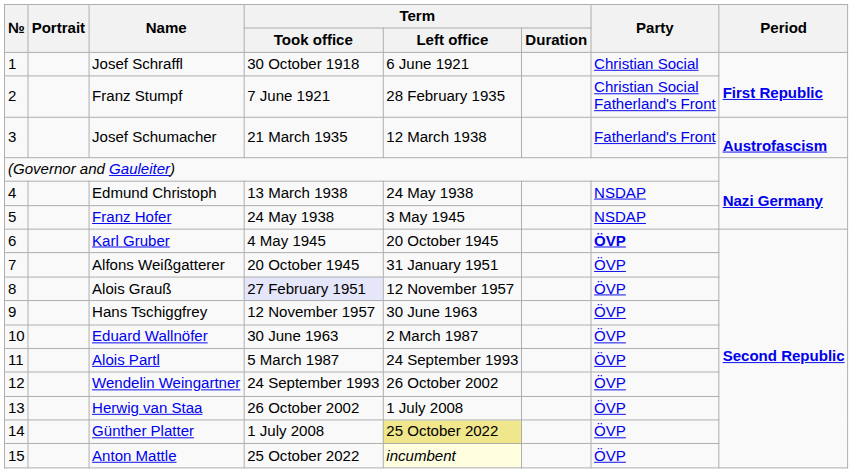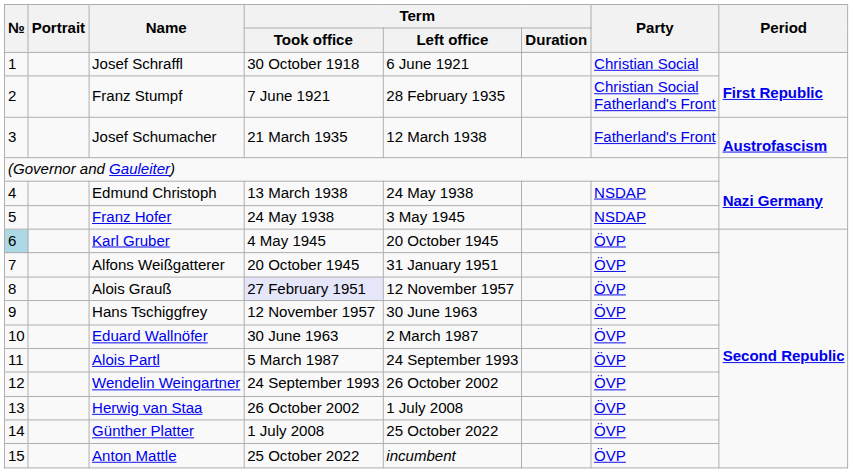(12, 241) no background -> (12, 241) lightblue background
(610, 241) bold -> (610, 241) normal
(442, 431) khaki background -> (442, 431) no background
(421, 455) lightyellow background -> (421, 455) no background
